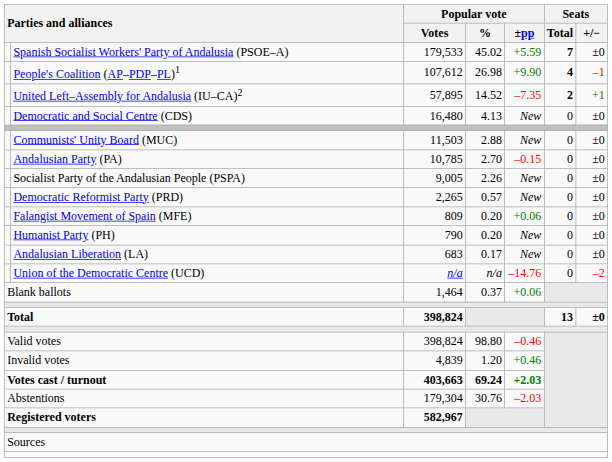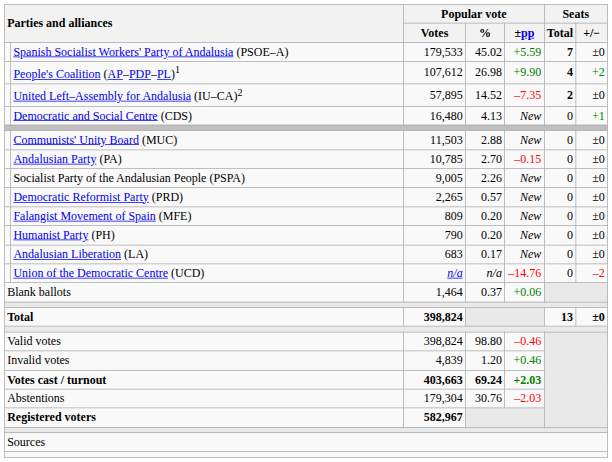(599, 72) –1 -> (598, 72) +2
(598, 95) +1 -> (599, 95) ±0
(599, 115) ±0 -> (598, 115) +1
(527, 216) +0.06 -> (531, 216) New
